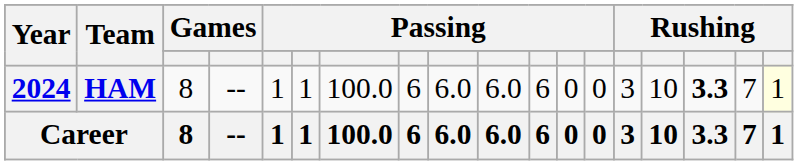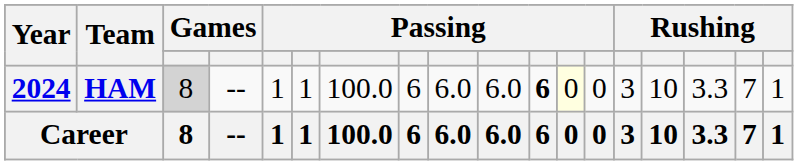(186, 88) no background -> (186, 88) lightgrey background
(543, 88) normal -> (543, 88) bold
(571, 88) no background -> (571, 88) lightyellow background
(710, 88) bold -> (710, 88) normal
(778, 88) lightyellow background -> (778, 88) no background
